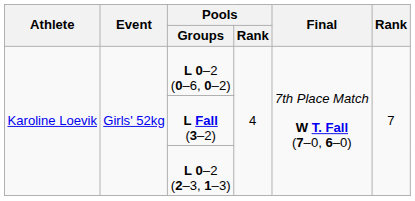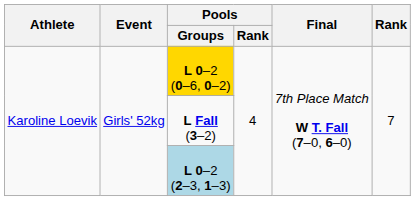(201, 78) no background -> (201, 78) gold background
(201, 178) no background -> (201, 178) lightblue background
